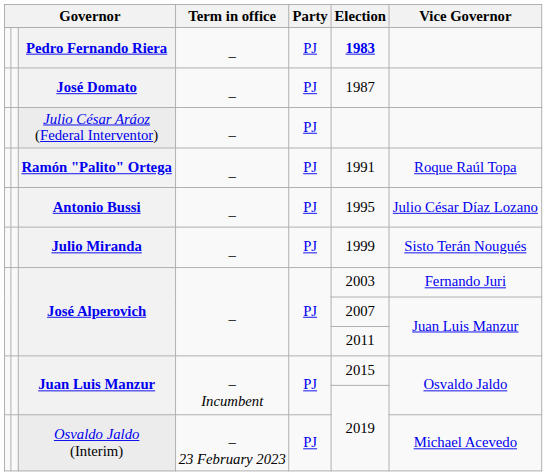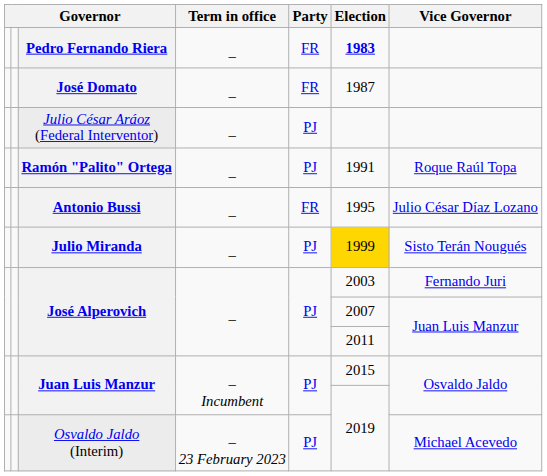(310, 47) PJ -> (310, 47) FR
(310, 87) PJ -> (310, 87) FR
(310, 207) PJ -> (310, 207) FR
(360, 247) no background -> (360, 247) gold background
